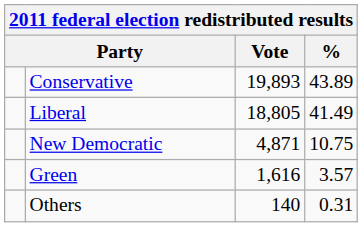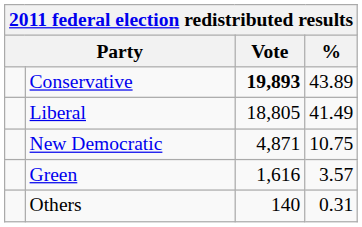(273, 81) normal -> (273, 81) bold
